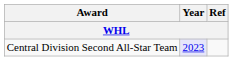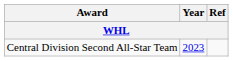(193, 47) lavender background -> (193, 47) no background
